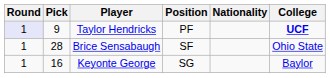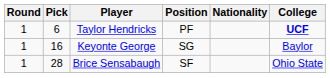(24, 30) lavender background -> (24, 30) no background
(57, 30) 9 -> (57, 30) 6
rows swapped: (116, 64) <-> (116, 47)
